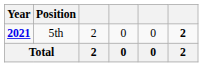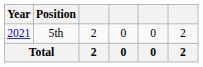(19, 33) bold -> (19, 33) normal
(183, 33) bold -> (183, 33) normal
